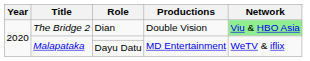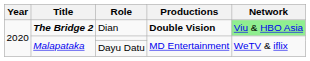(62, 28) normal -> (63, 28) bold
(177, 28) normal -> (182, 28) bold
